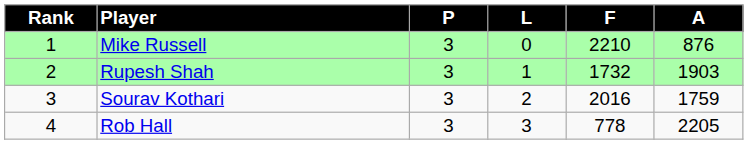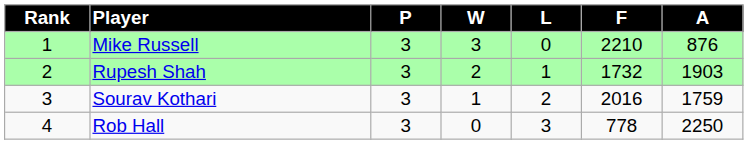+ column: (476, 17)
(699, 125) 2205 -> (702, 125) 2250
